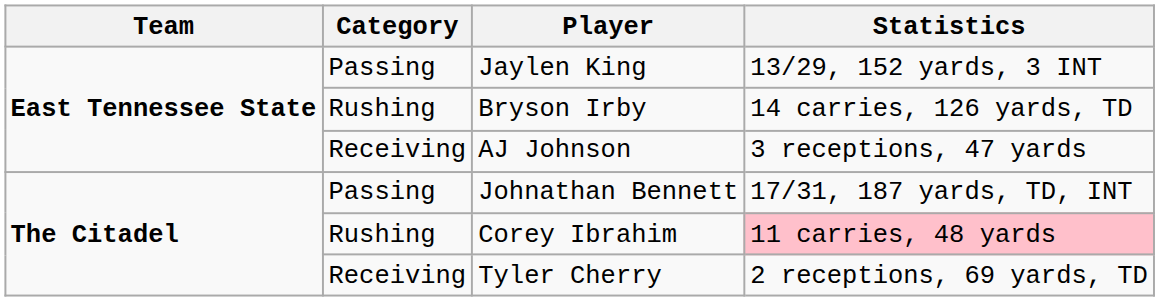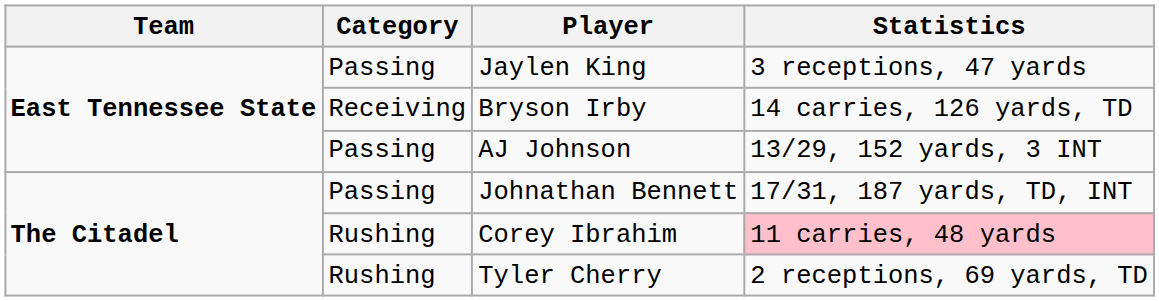(926, 68) 13/29, 152 yards, 3 INT -> (919, 68) 3 receptions, 47 yards
(382, 109) Rushing -> (397, 109) Receiving
(397, 151) Receiving -> (382, 151) Passing
(919, 151) 3 receptions, 47 yards -> (926, 151) 13/29, 152 yards, 3 INT
(397, 275) Receiving -> (382, 275) Rushing
